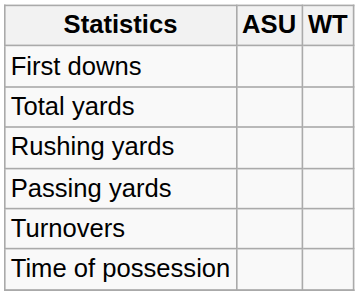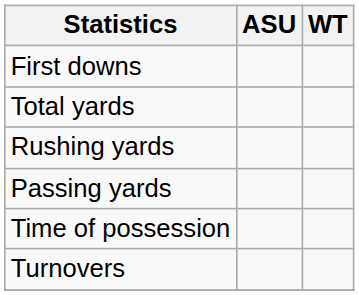rows swapped: (68, 228) <-> (121, 268)
